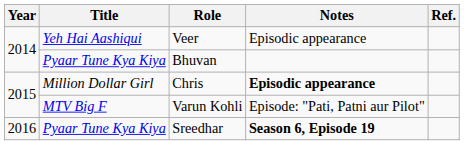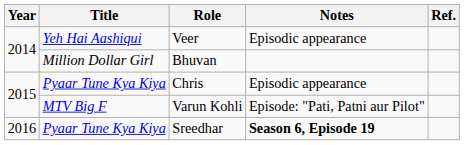(104, 60) Pyaar Tune Kya Kiya -> (98, 60) Million Dollar Girl
(98, 83) Million Dollar Girl -> (104, 83) Pyaar Tune Kya Kiya
(312, 83) bold -> (308, 83) normal
